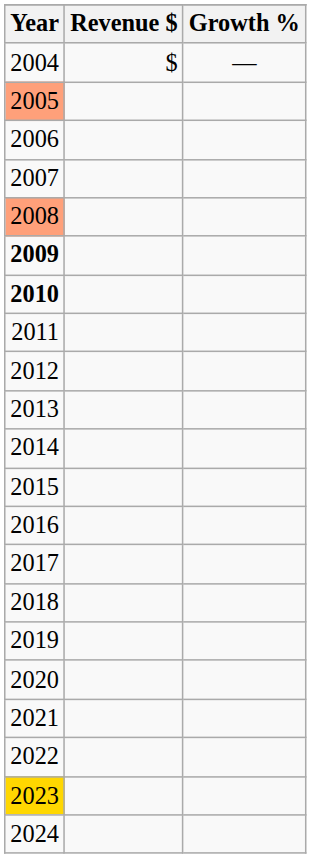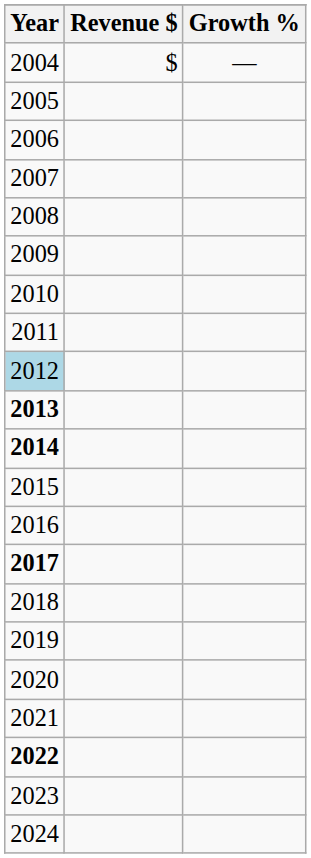(35, 100) lightsalmon background -> (35, 100) no background
(35, 216) lightsalmon background -> (35, 216) no background
(35, 255) bold -> (35, 255) normal
(35, 293) bold -> (35, 293) normal
(35, 370) no background -> (35, 370) lightblue background
(35, 409) normal -> (35, 409) bold
(35, 448) normal -> (35, 448) bold
(35, 563) normal -> (35, 563) bold
(35, 756) normal -> (35, 756) bold
(35, 795) gold background -> (35, 795) no background
